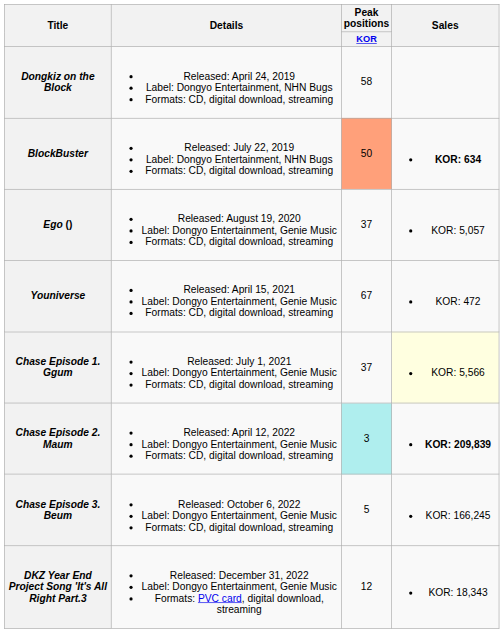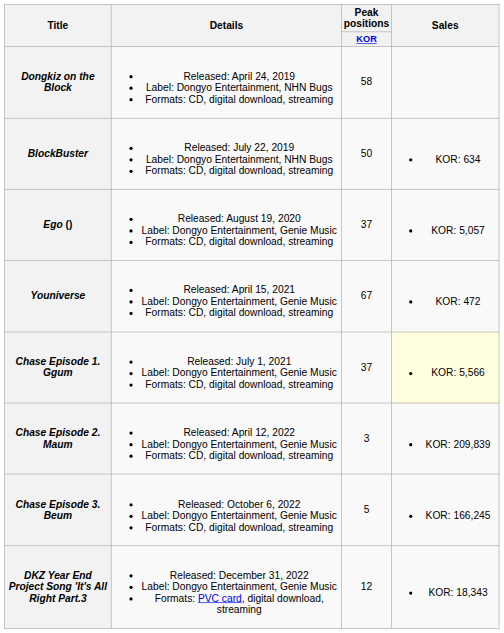(367, 153) lightsalmon background -> (367, 153) no background
(445, 159) bold -> (445, 159) normal
(367, 438) paleturquoise background -> (367, 438) no background
(445, 444) bold -> (445, 444) normal
